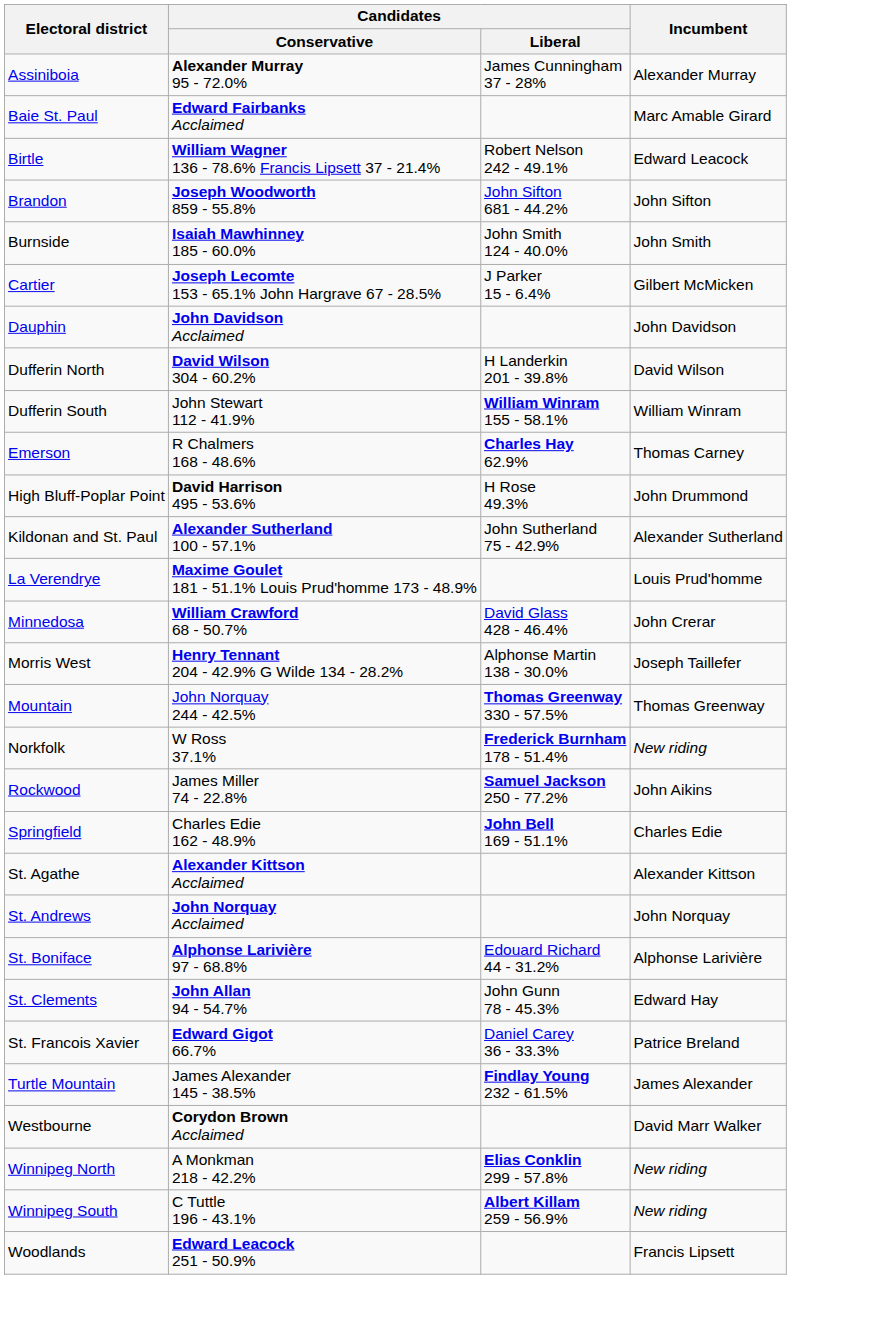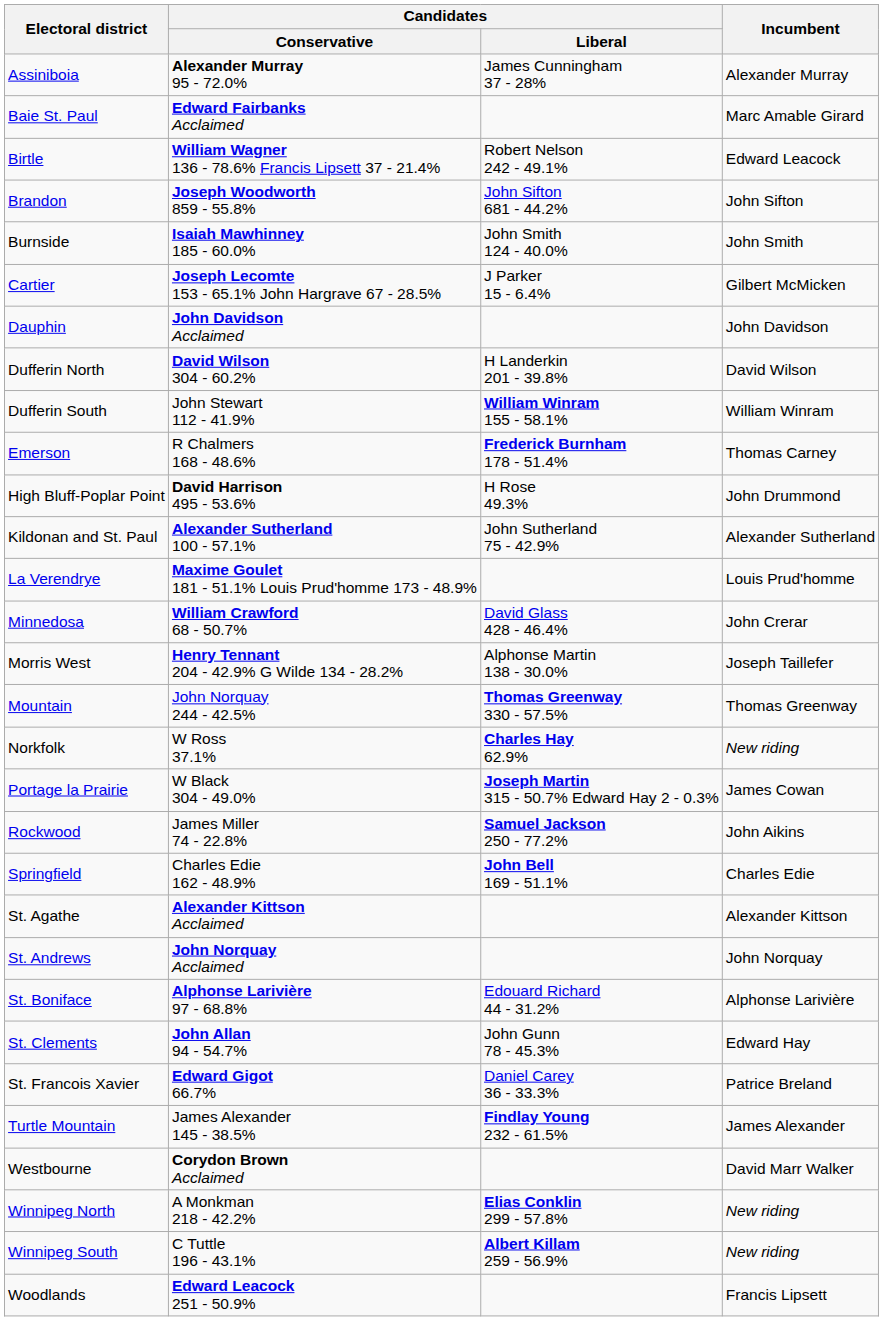(529, 453) Charles Hay 62.9% -> (555, 453) Frederick Burnham 178 - 51.4%
(555, 747) Frederick Burnham 178 - 51.4% -> (529, 747) Charles Hay 62.9%
+ row: (68, 790)
